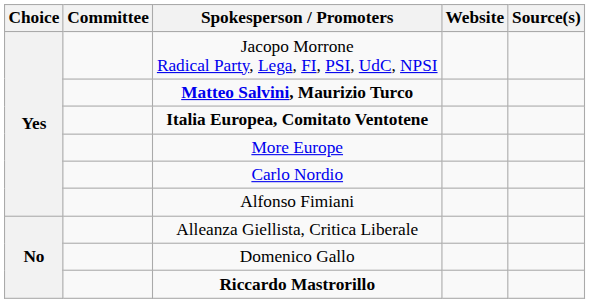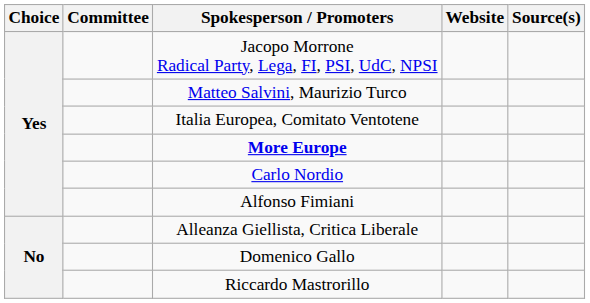(297, 92) bold -> (297, 92) normal
(297, 119) bold -> (297, 119) normal
(297, 147) normal -> (297, 147) bold
(297, 284) bold -> (297, 284) normal
